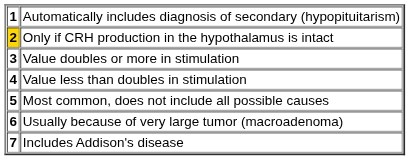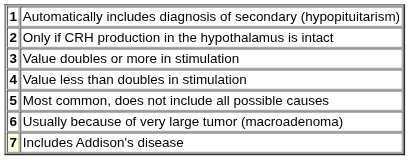(13, 37) gold background -> (13, 37) no background
(13, 142) no background -> (13, 142) lightyellow background
